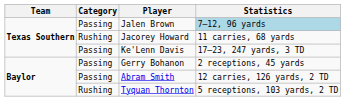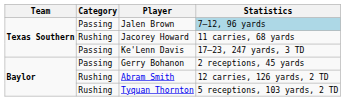(95, 77) Passing -> (95, 77) Rushing
